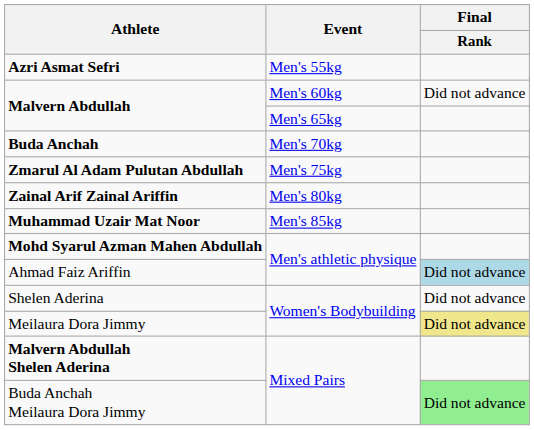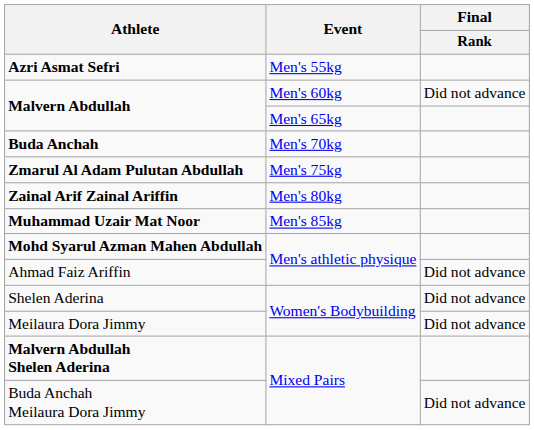(475, 272) lightblue background -> (475, 272) no background
(475, 324) khaki background -> (475, 324) no background
(475, 402) lightgreen background -> (475, 402) no background
